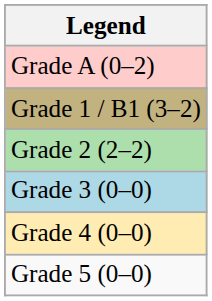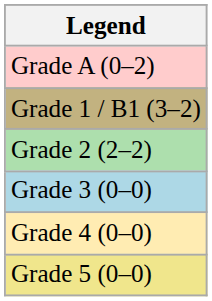(81, 273) no background -> (81, 273) khaki background
